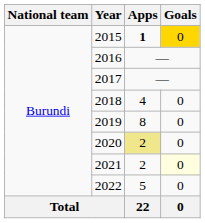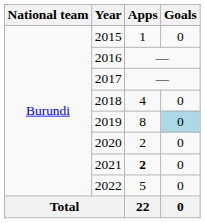(143, 36) bold -> (143, 36) normal
(180, 36) gold background -> (180, 36) no background
(180, 121) no background -> (180, 121) lightblue background
(143, 143) khaki background -> (143, 143) no background
(143, 164) normal -> (143, 164) bold
(180, 164) lightyellow background -> (180, 164) no background
